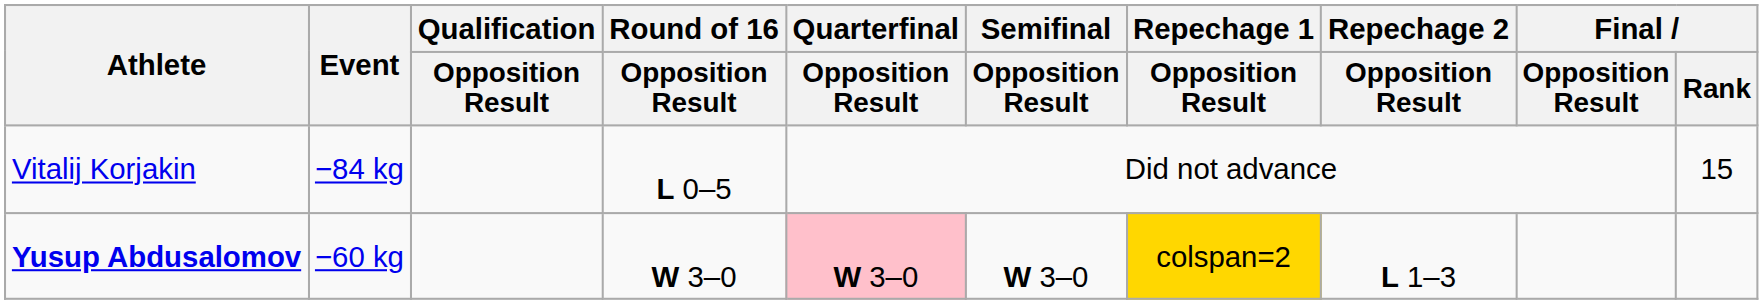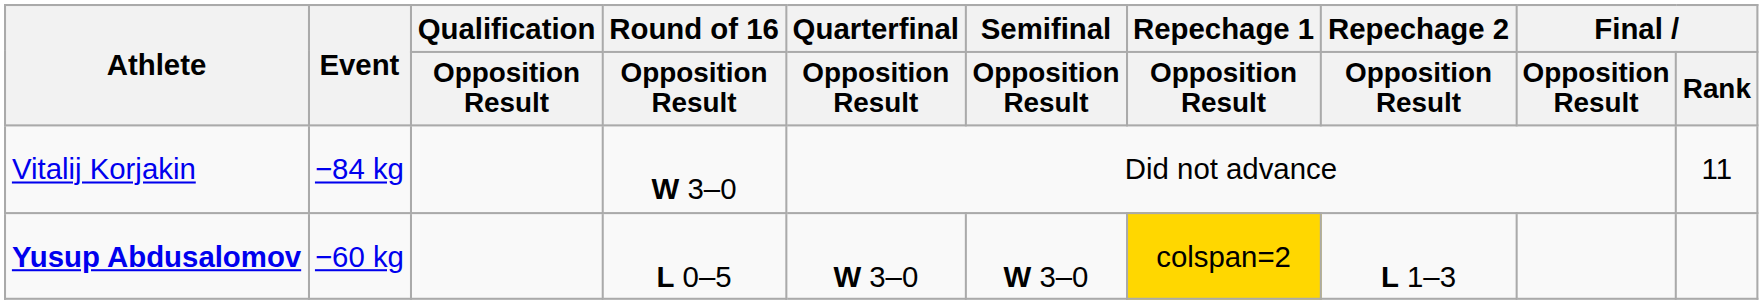(694, 190) L 0–5 -> (694, 190) W 3–0
(1717, 170) 15 -> (1717, 170) 11
(694, 277) W 3–0 -> (694, 277) L 0–5
(876, 277) pink background -> (876, 277) no background
